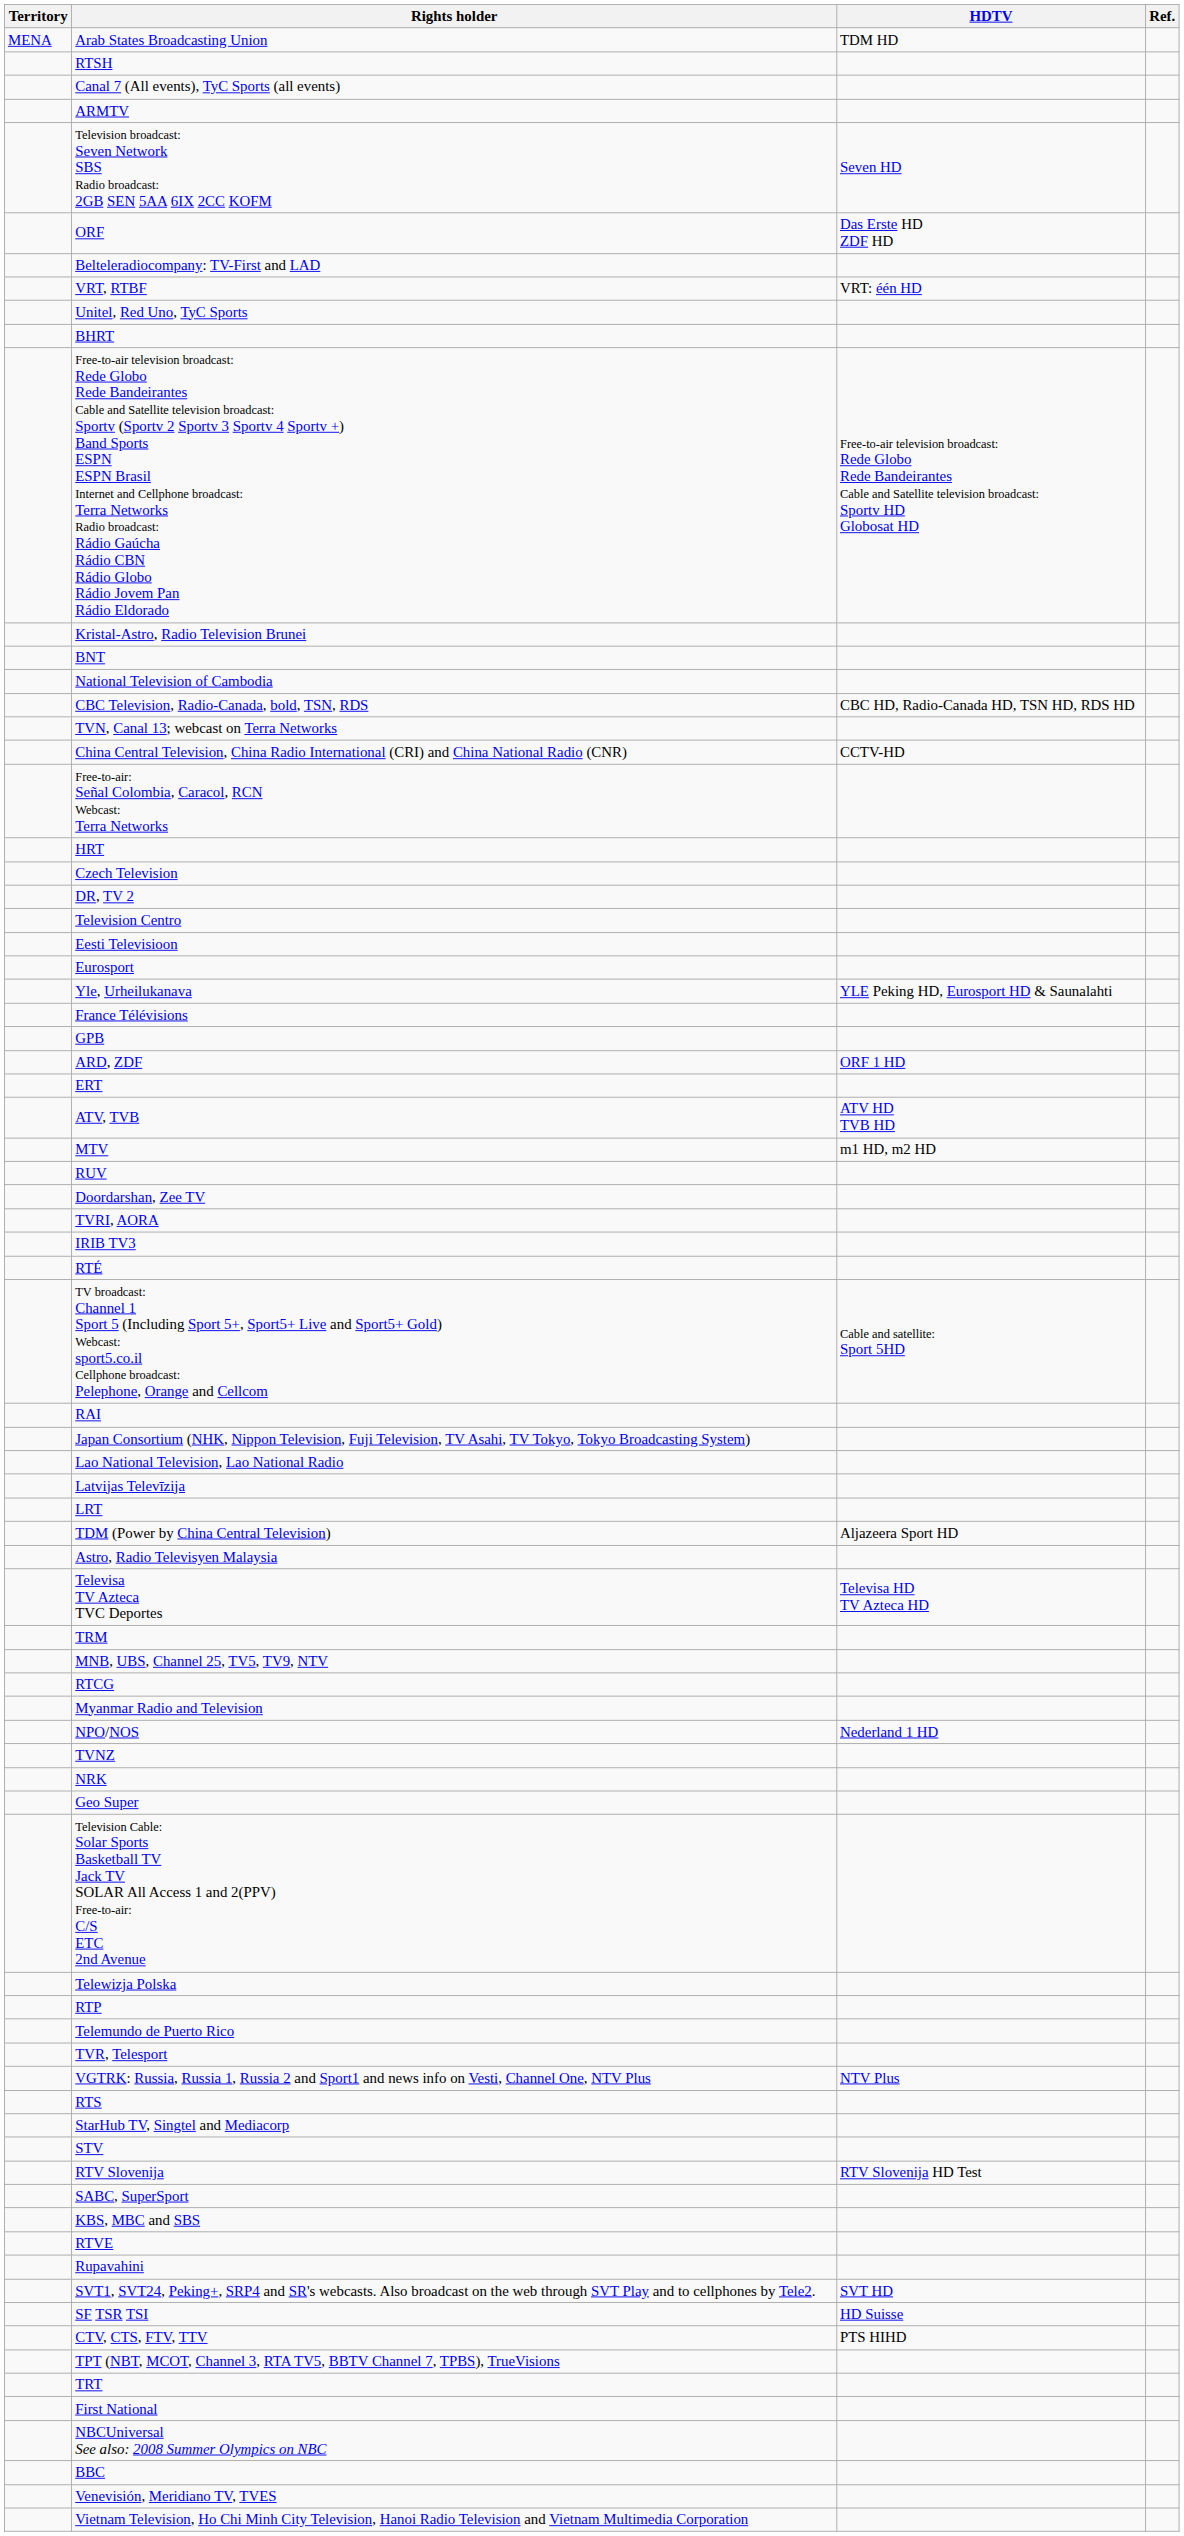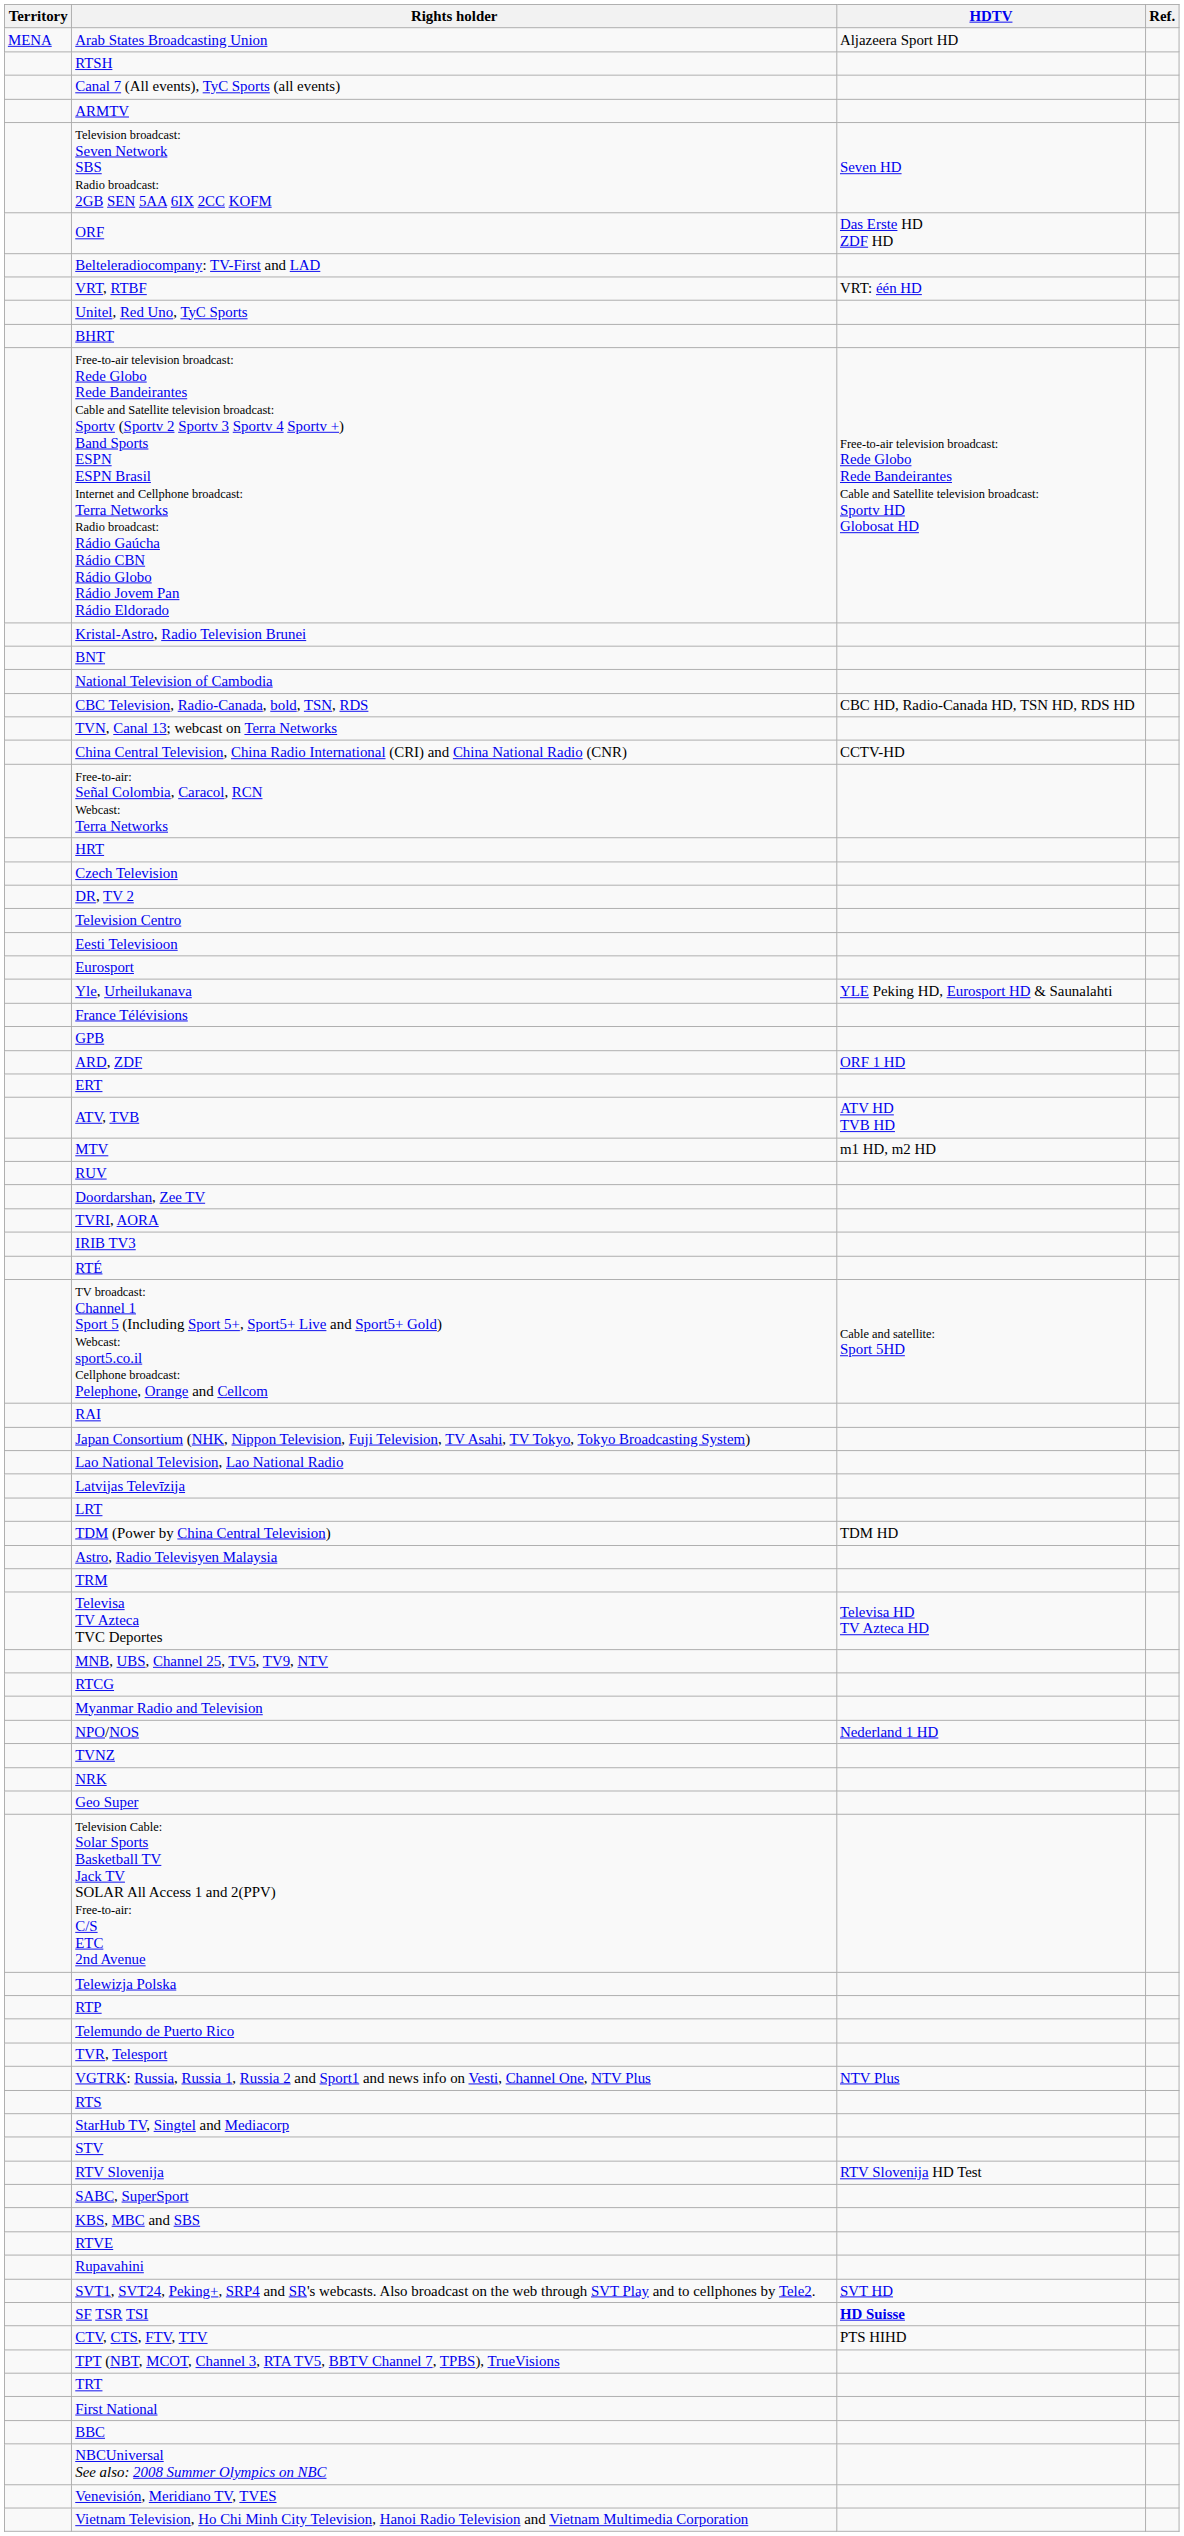(869, 39) TDM HD -> (899, 39) Aljazeera Sport HD
(899, 1533) Aljazeera Sport HD -> (869, 1533) TDM HD
rows swapped: (119, 1597) <-> (91, 1637)
(872, 2314) normal -> (872, 2314) bold
rows swapped: (90, 2472) <-> (201, 2440)
